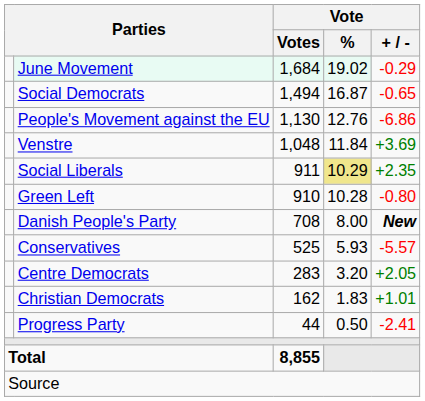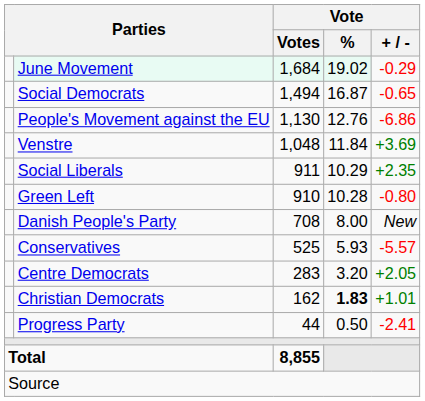(348, 171) khaki background -> (348, 171) no background
(399, 222) bold -> (400, 222) normal
(352, 299) normal -> (352, 299) bold
